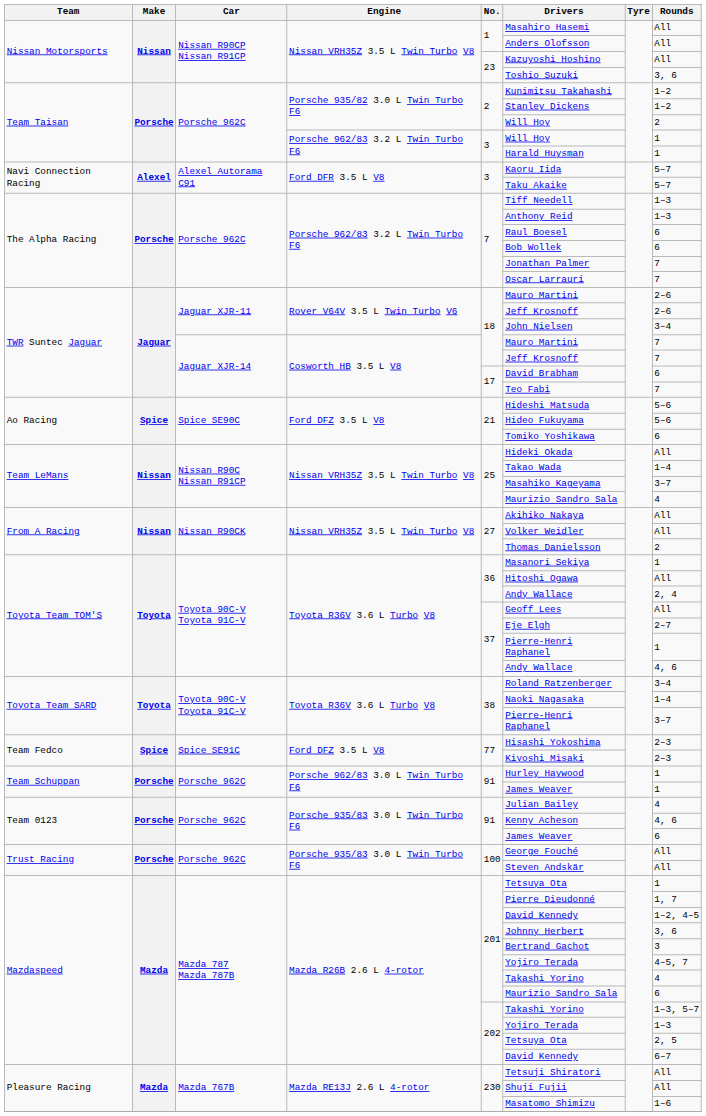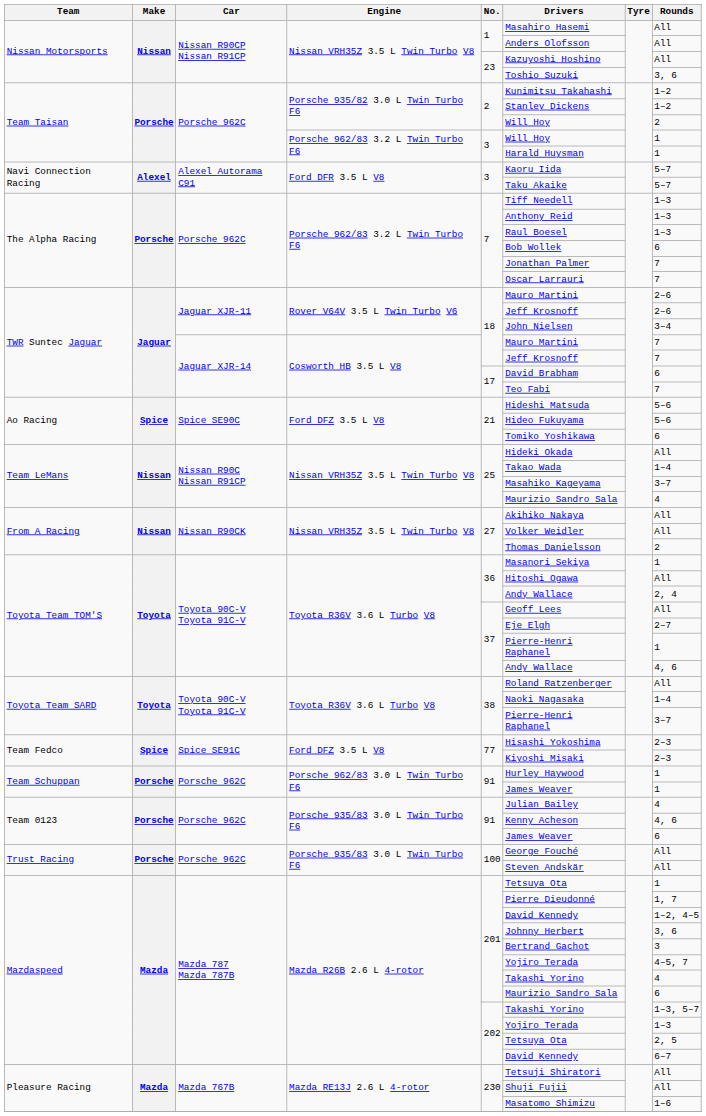(657, 232) 6 -> (663, 232) 1–3
(663, 684) 3–4 -> (663, 684) All
